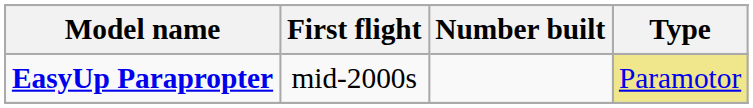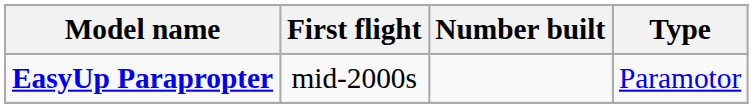(680, 77) khaki background -> (680, 77) no background
